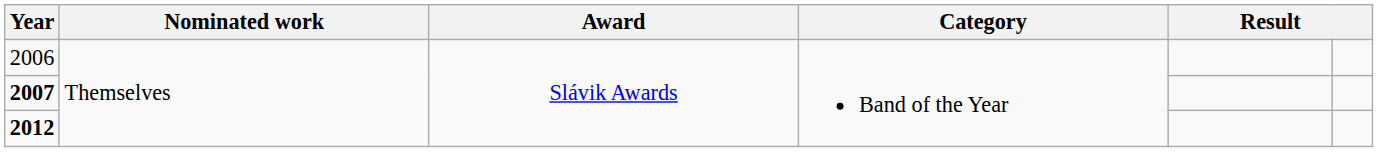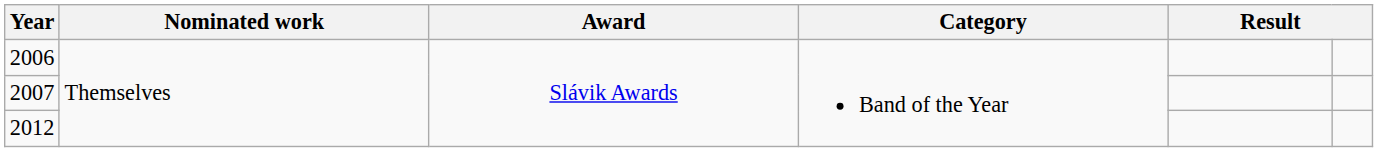(32, 92) bold -> (32, 92) normal
(32, 127) bold -> (32, 127) normal
